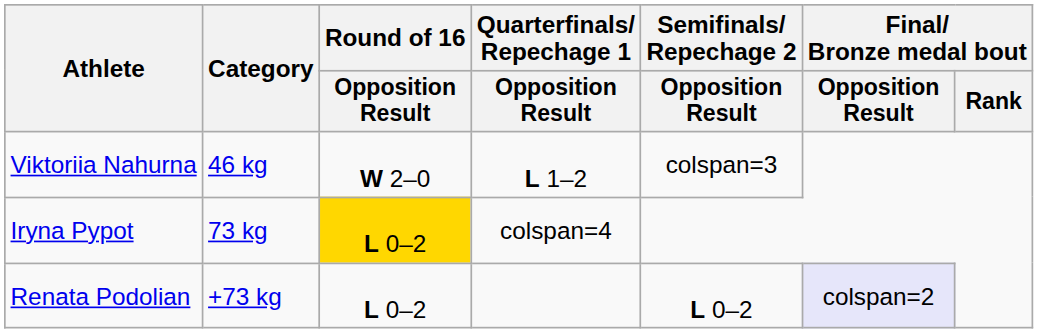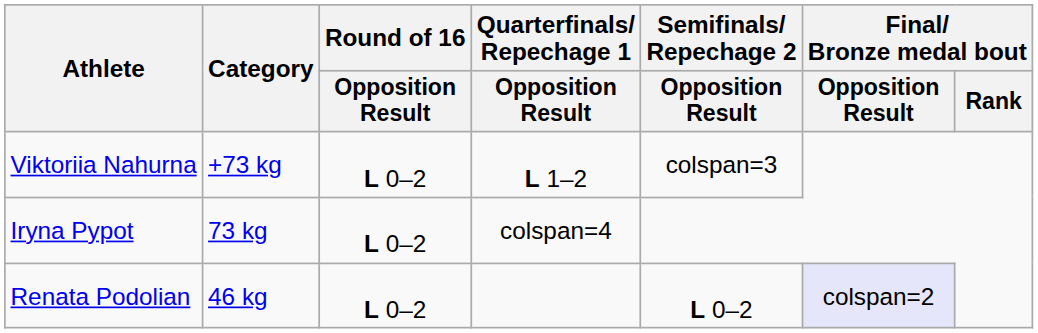(238, 165) 46 kg -> (245, 165) +73 kg
(395, 179) W 2–0 -> (395, 179) L 0–2
(395, 244) gold background -> (395, 244) no background
(245, 296) +73 kg -> (238, 296) 46 kg
